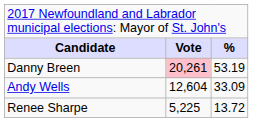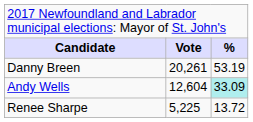(188, 68) pink background -> (188, 68) no background
(229, 87) no background -> (229, 87) paleturquoise background
